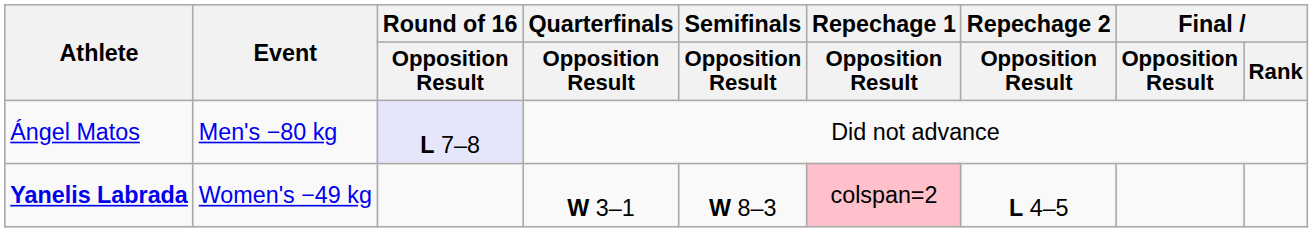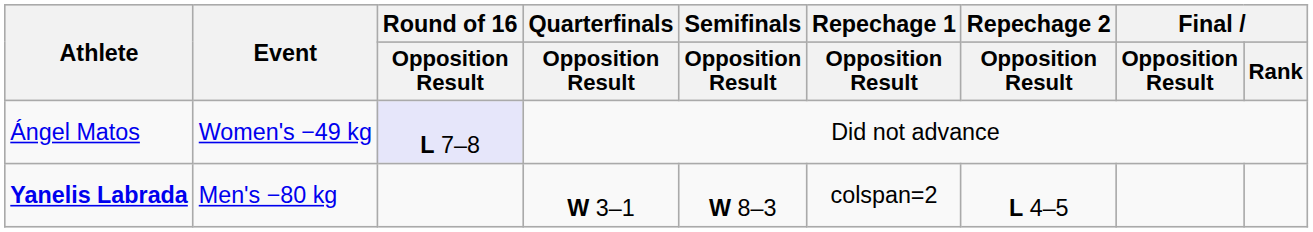(268, 133) Men's −80 kg -> (285, 133) Women's −49 kg
(285, 195) Women's −49 kg -> (268, 195) Men's −80 kg
(884, 195) pink background -> (884, 195) no background
